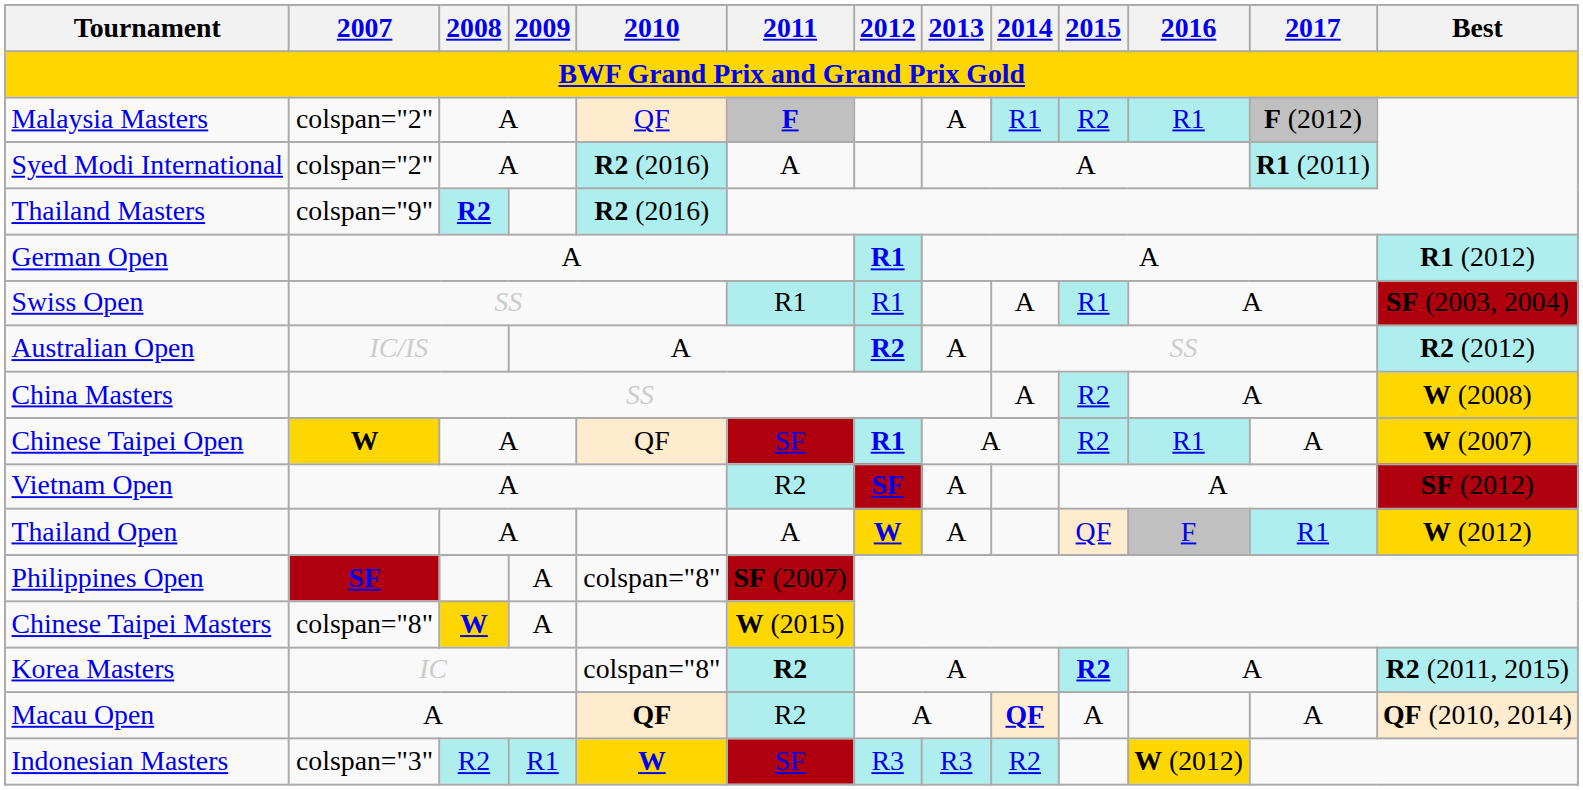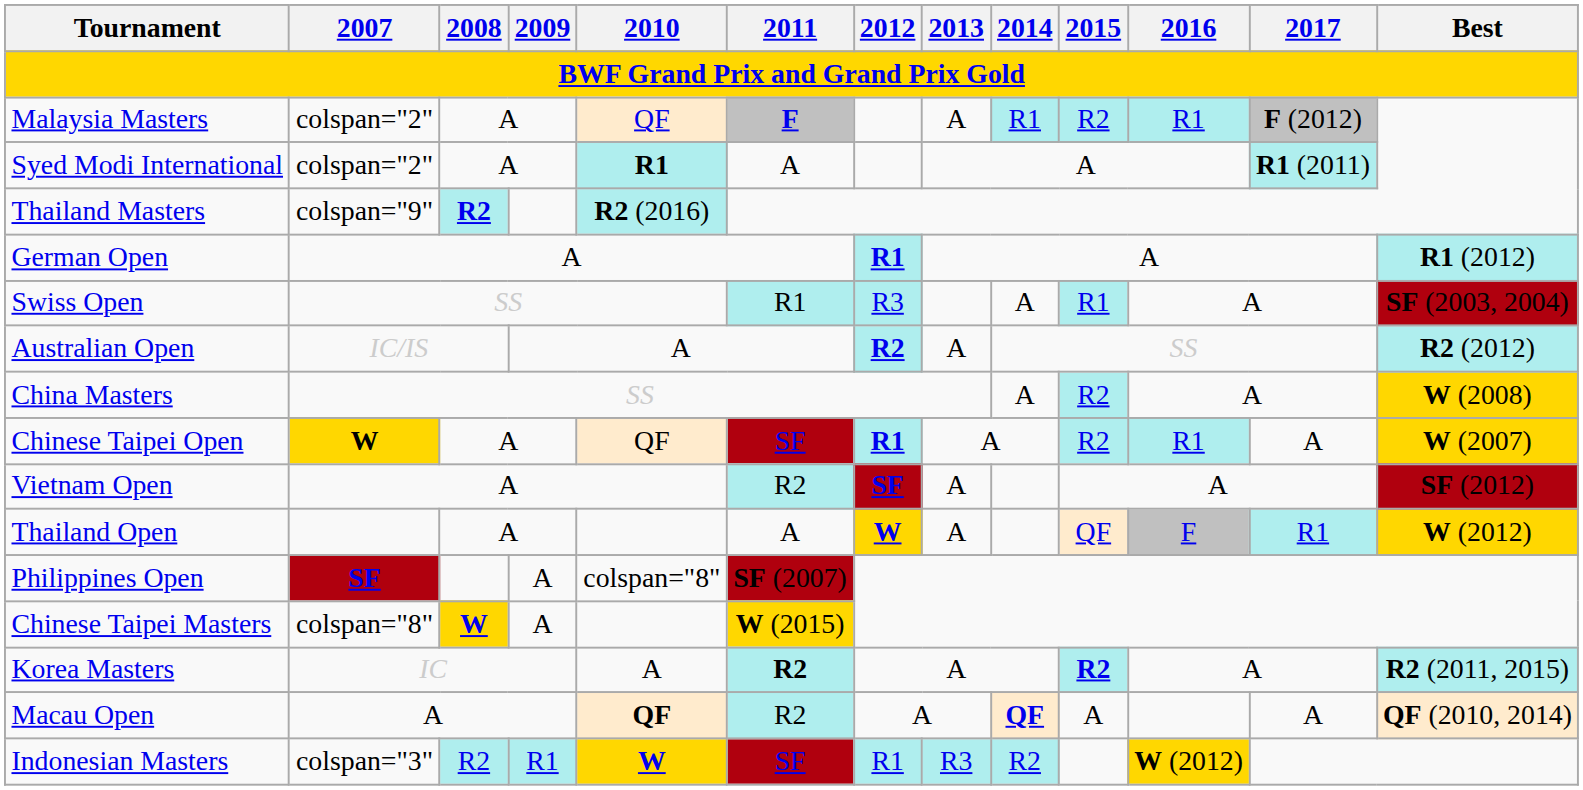(652, 165) R2 (2016) -> (652, 165) R1
(888, 302) R1 -> (888, 302) R3
(652, 669) colspan="8" -> (652, 669) A
(888, 761) R3 -> (888, 761) R1
